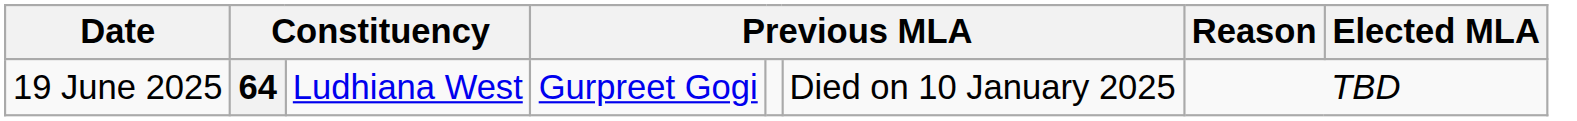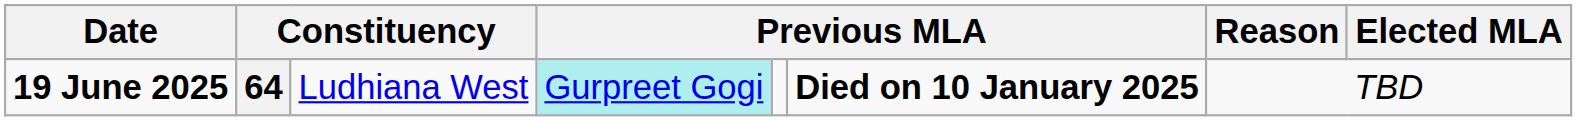(118, 86) normal -> (121, 86) bold
(648, 86) no background -> (654, 86) paleturquoise background
(983, 86) normal -> (997, 86) bold
